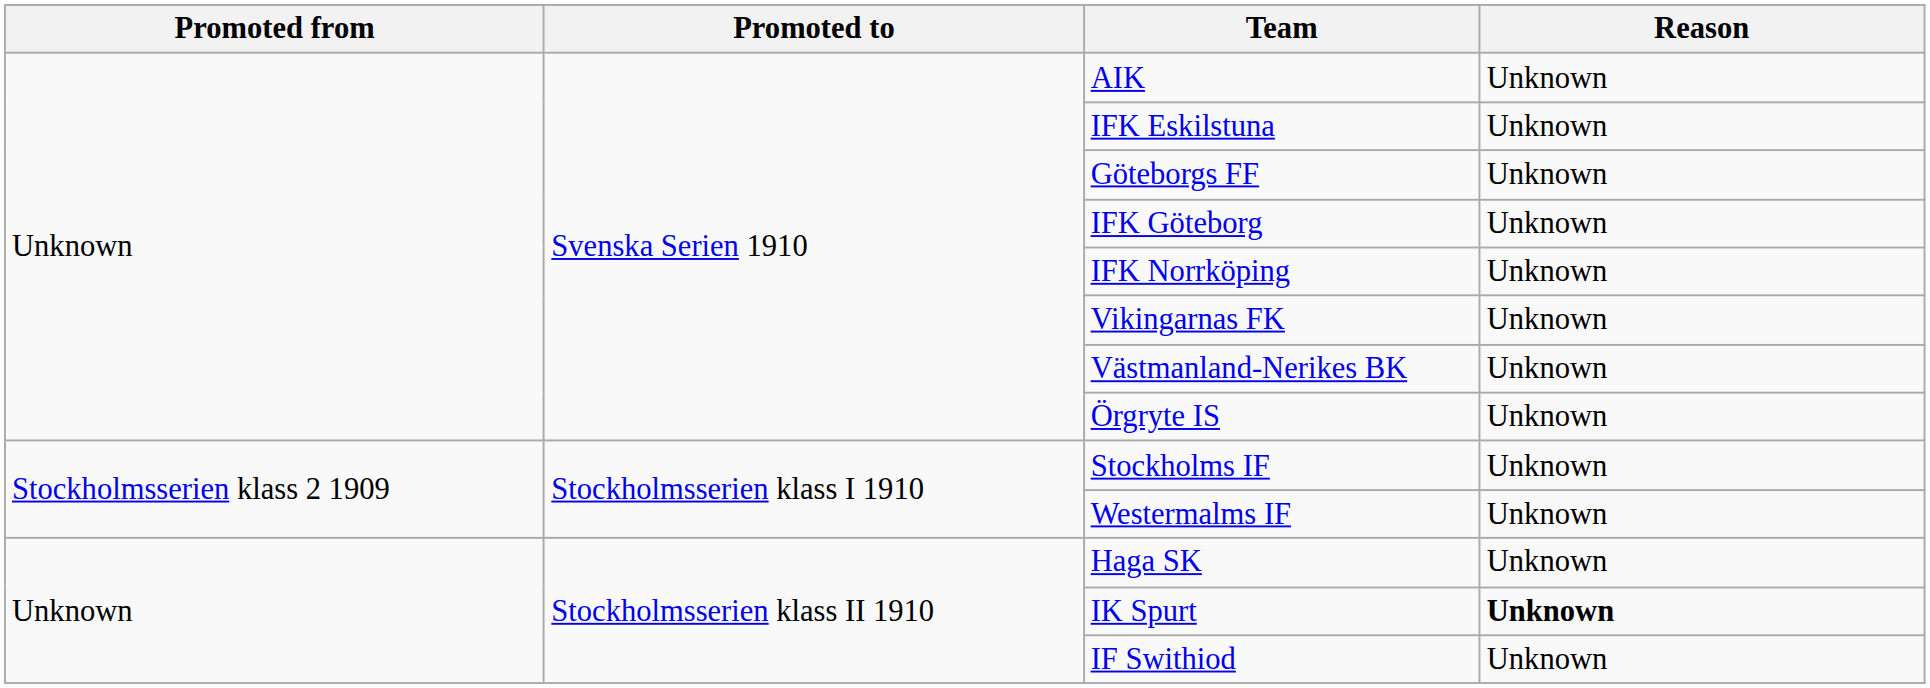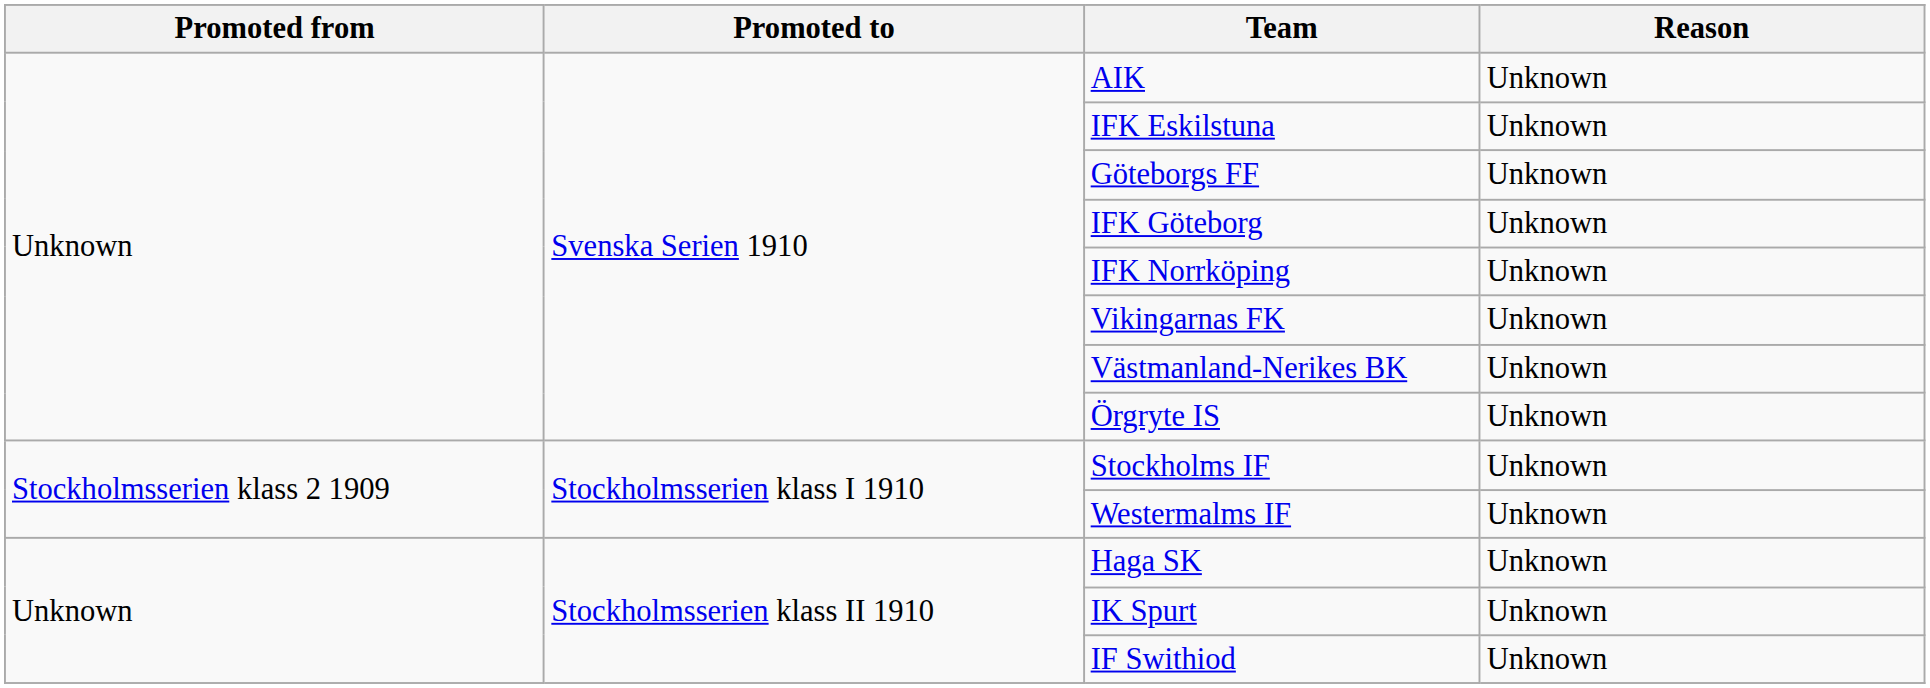(1550, 610) bold -> (1547, 610) normal
